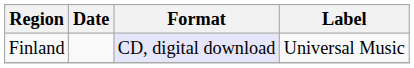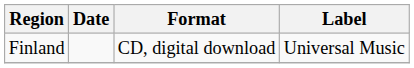(197, 47) lavender background -> (197, 47) no background
